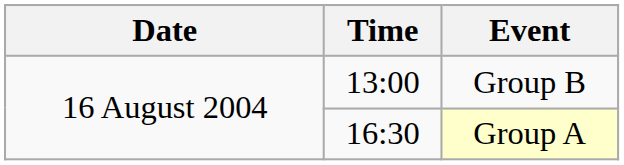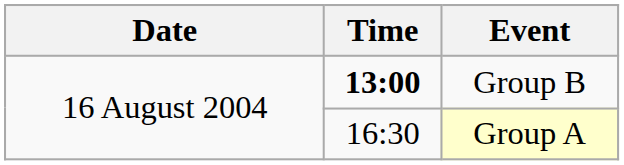(383, 81) normal -> (383, 81) bold
